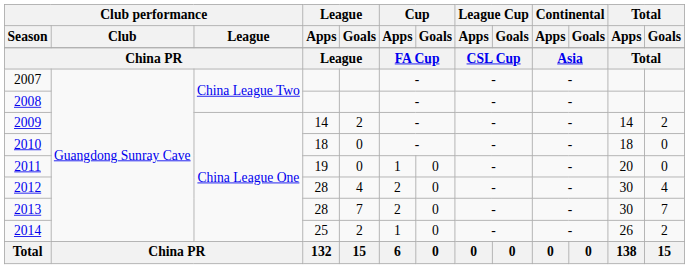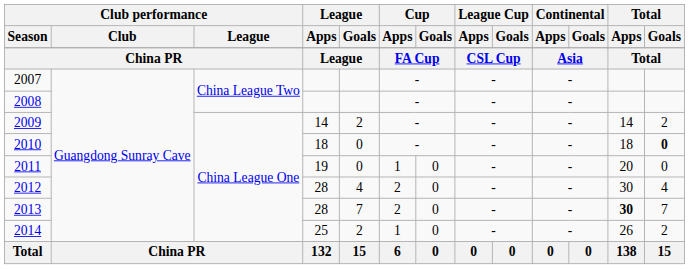(664, 144) normal -> (664, 144) bold
(626, 209) normal -> (626, 209) bold
